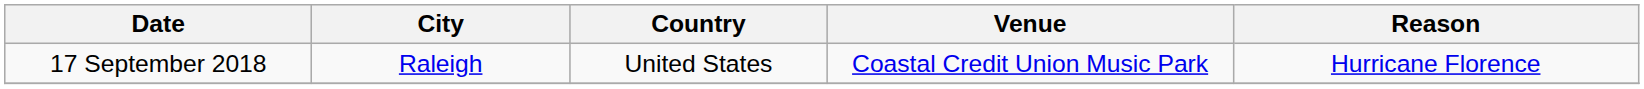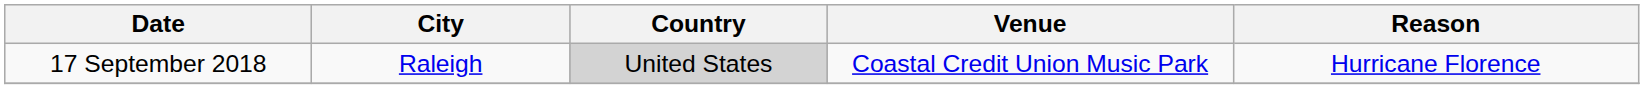(698, 63) no background -> (698, 63) lightgrey background
